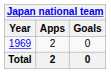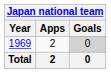(88, 44) no background -> (88, 44) lightgrey background
